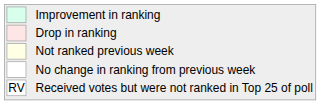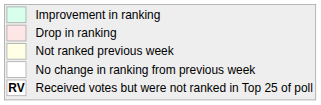(16, 88) normal -> (16, 88) bold
